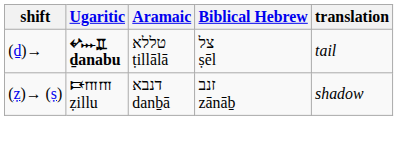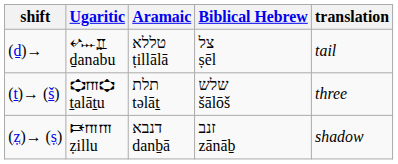(95, 51) bold -> (92, 51) normal
+ row: (34, 94)
